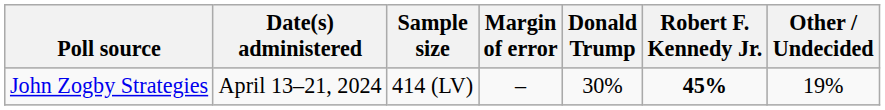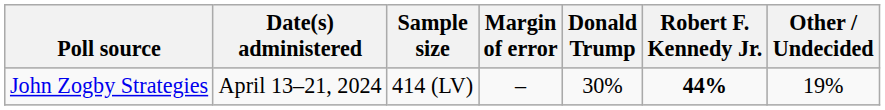(705, 85) 45% -> (705, 85) 44%
